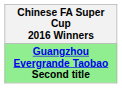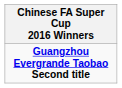(61, 63) lightgreen background -> (61, 63) no background
